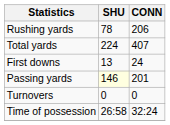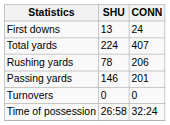rows swapped: (33, 62) <-> (40, 29)
(109, 79) lightyellow background -> (109, 79) no background
